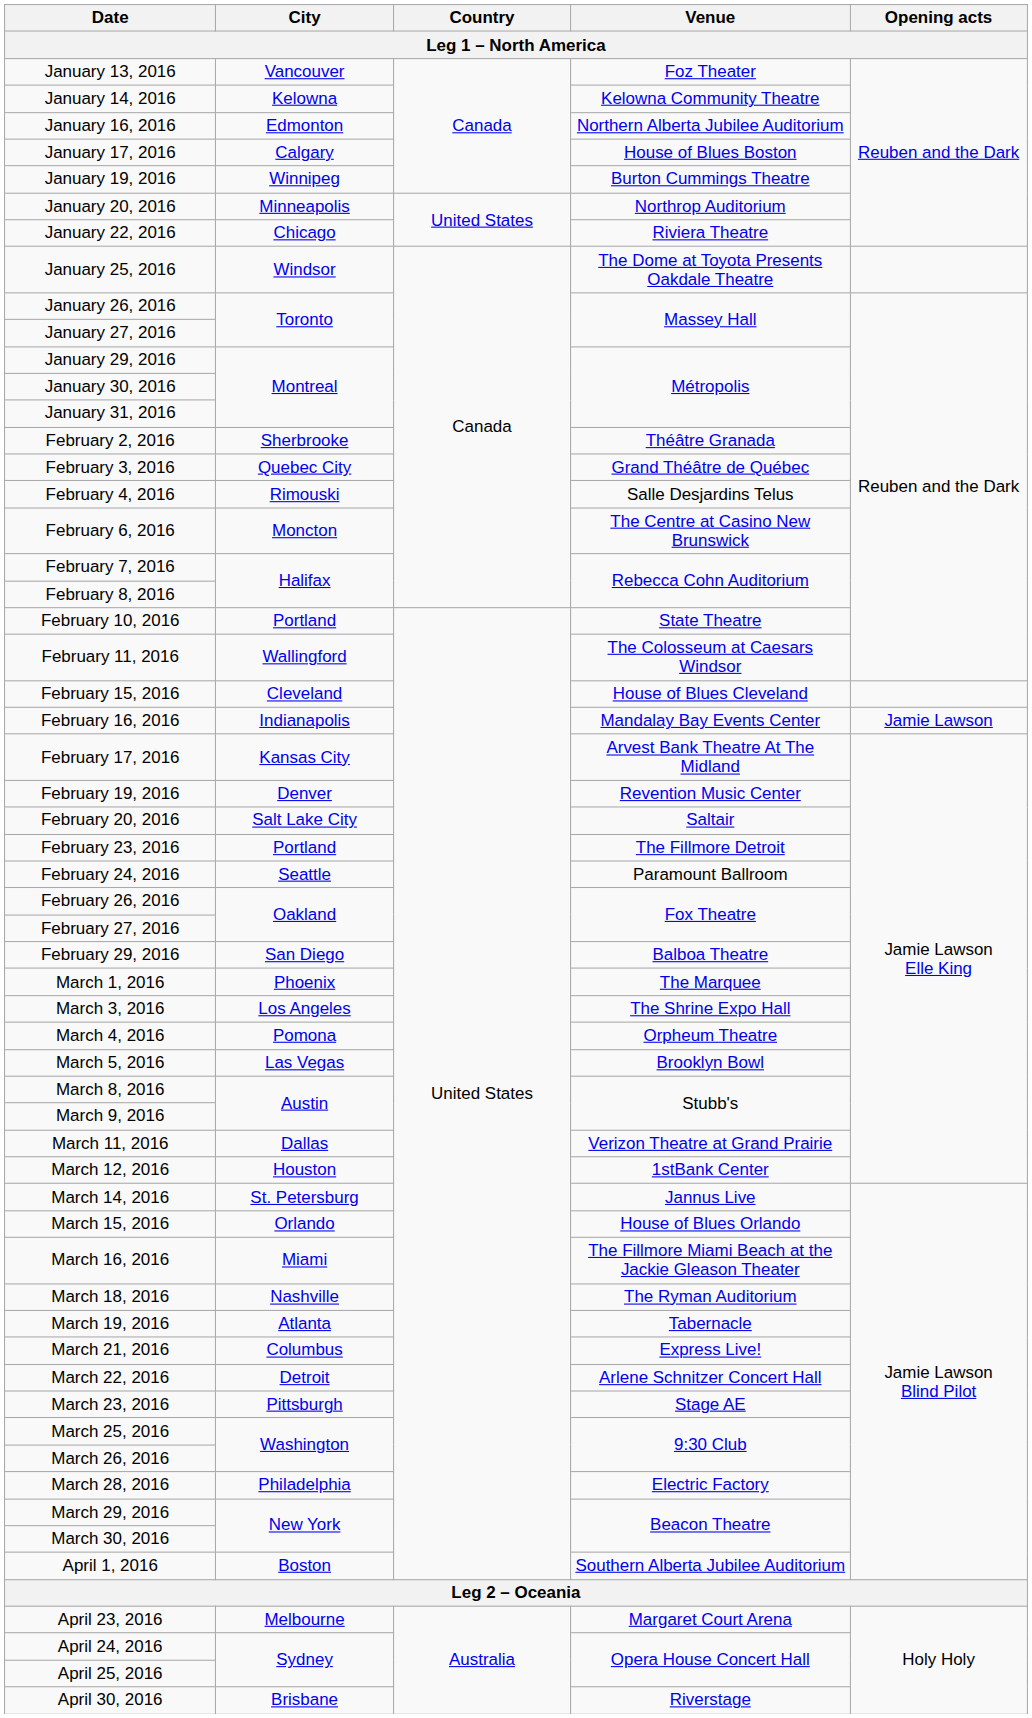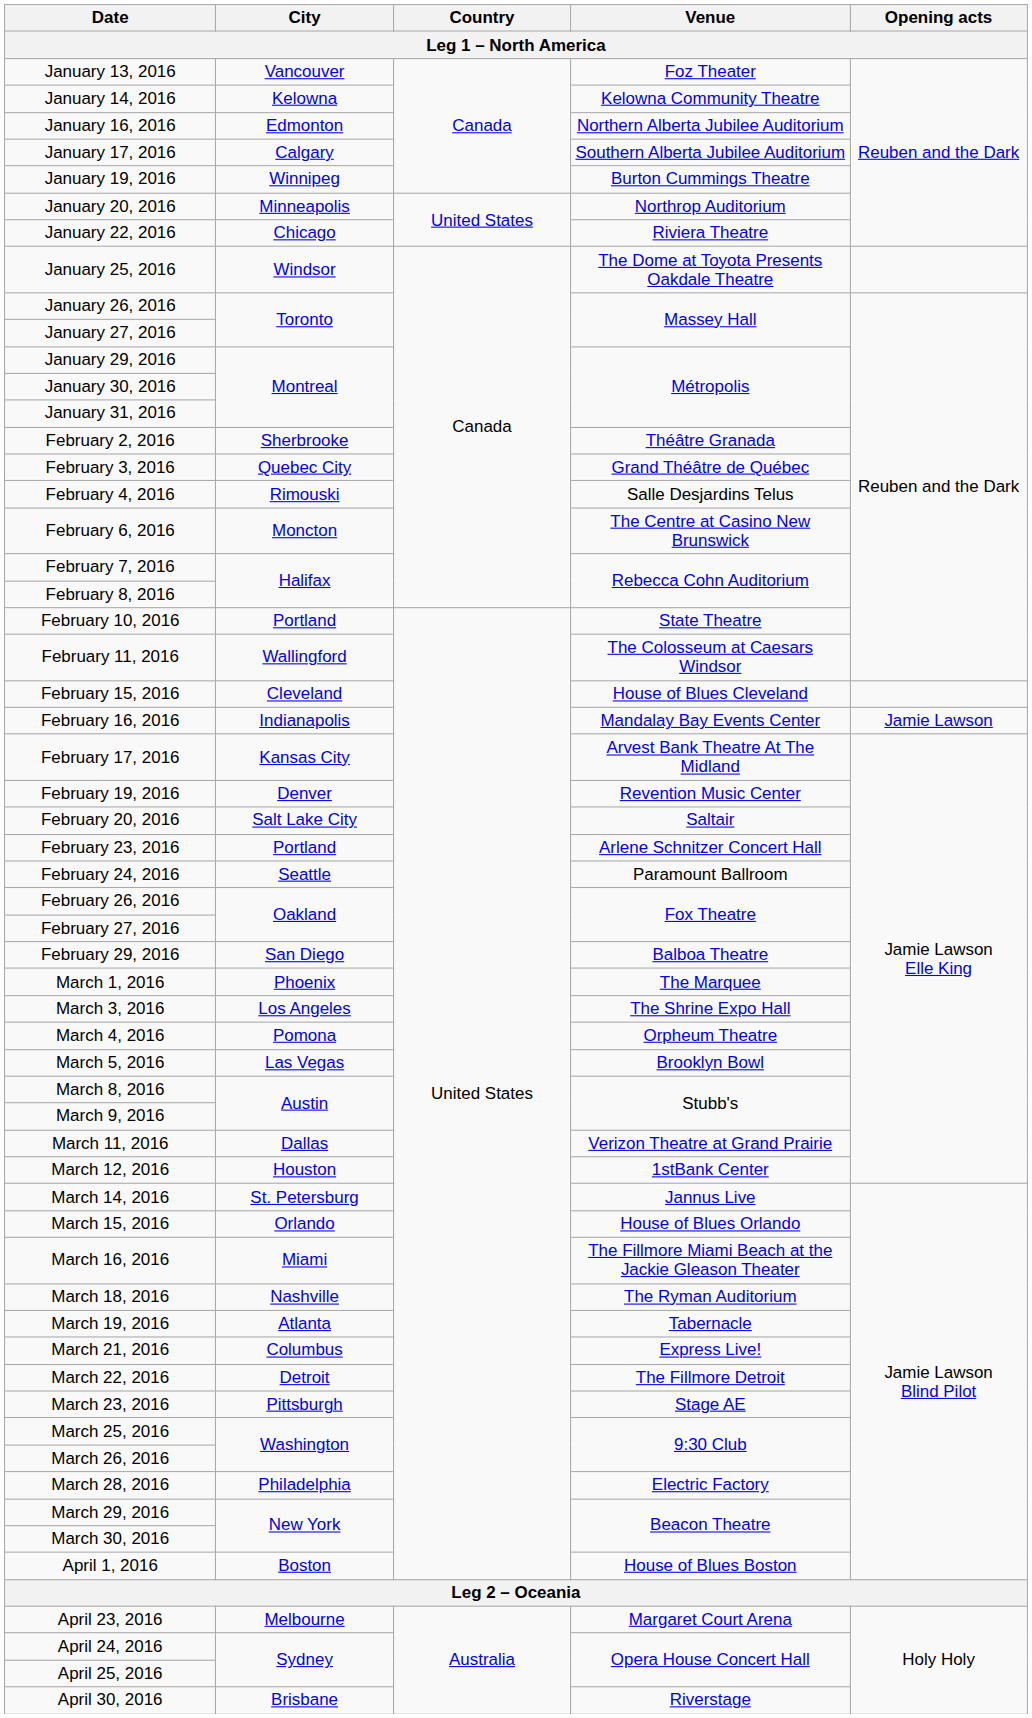(710, 152) House of Blues Boston -> (710, 152) Southern Alberta Jubilee Auditorium
(710, 847) The Fillmore Detroit -> (710, 847) Arlene Schnitzer Concert Hall
(710, 1377) Arlene Schnitzer Concert Hall -> (710, 1377) The Fillmore Detroit
(710, 1565) Southern Alberta Jubilee Auditorium -> (710, 1565) House of Blues Boston
